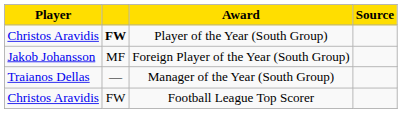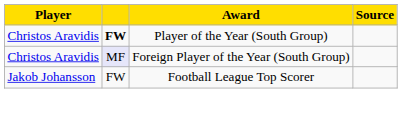(51, 56) Jakob Johansson -> (53, 56) Christos Aravidis
(116, 56) no background -> (116, 56) lavender background
- row: (241, 77)
(53, 98) Christos Aravidis -> (51, 77) Jakob Johansson
